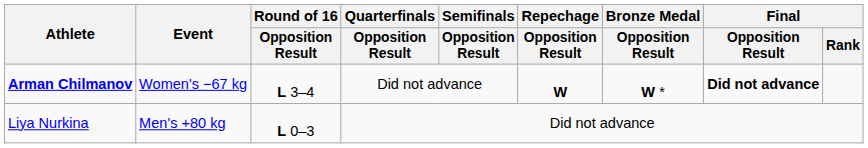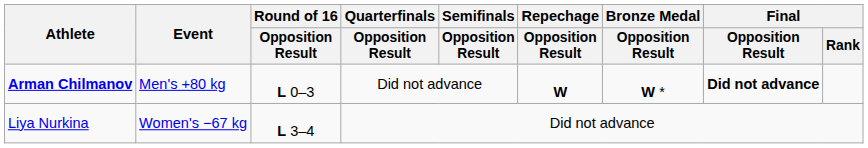(193, 84) Women's −67 kg -> (182, 84) Men's +80 kg
(296, 92) L 3–4 -> (296, 92) L 0–3
(182, 123) Men's +80 kg -> (193, 123) Women's −67 kg
(296, 131) L 0–3 -> (296, 131) L 3–4
